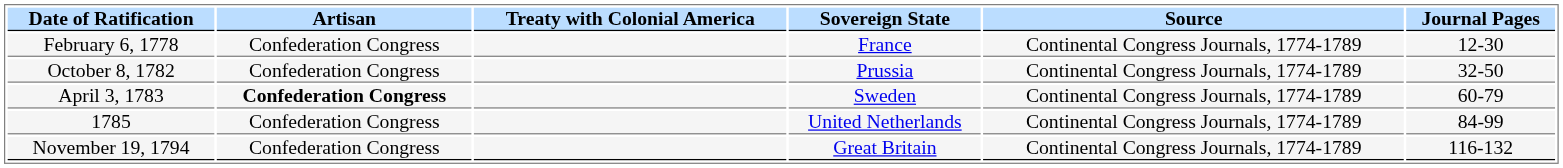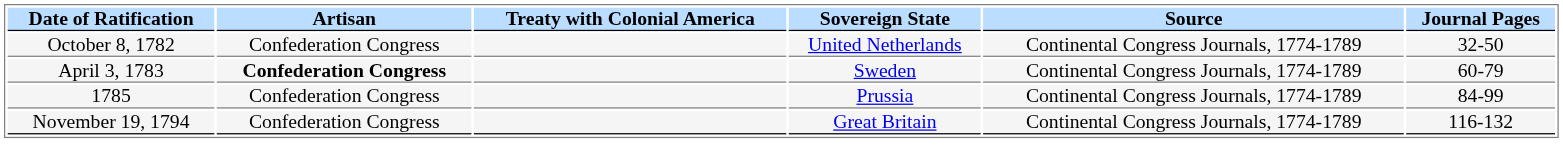- row: (111, 44)
(885, 70) Prussia -> (885, 44) United Netherlands
(885, 121) United Netherlands -> (885, 96) Prussia
